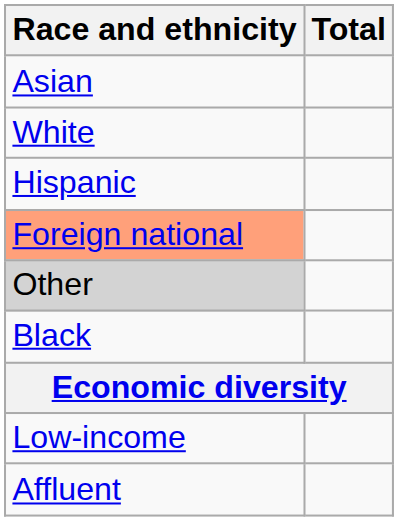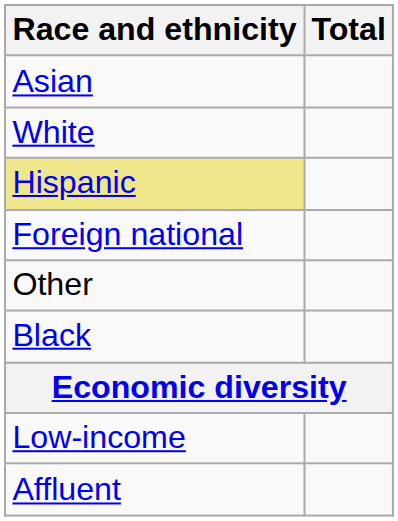(74, 183) no background -> (74, 183) khaki background
(128, 234) lightsalmon background -> (128, 234) no background
(53, 285) lightgrey background -> (53, 285) no background
